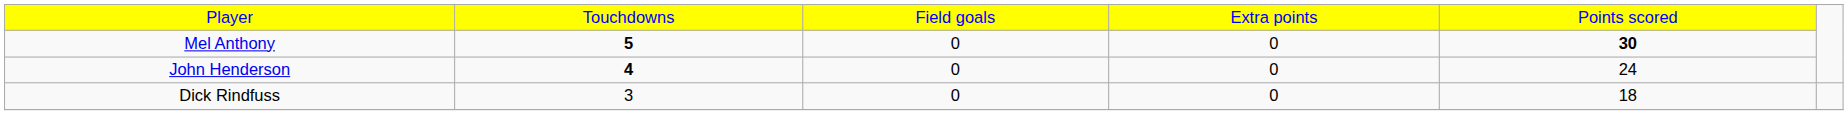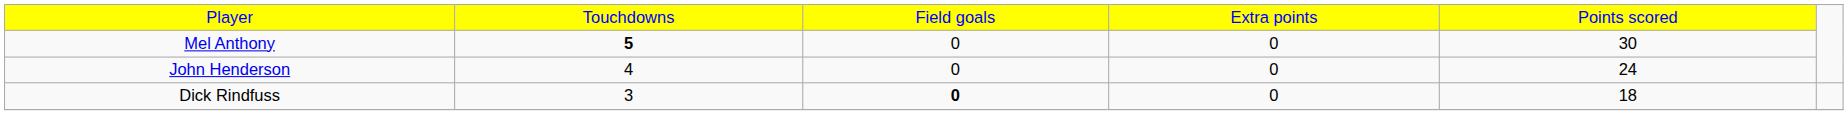(1628, 43) bold -> (1628, 43) normal
(629, 69) bold -> (629, 69) normal
(955, 95) normal -> (955, 95) bold
